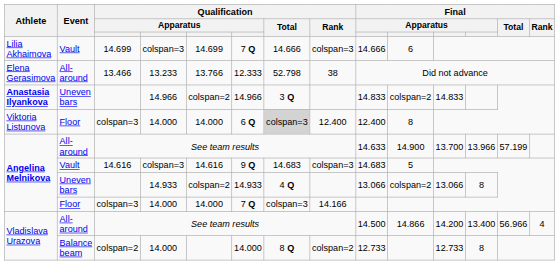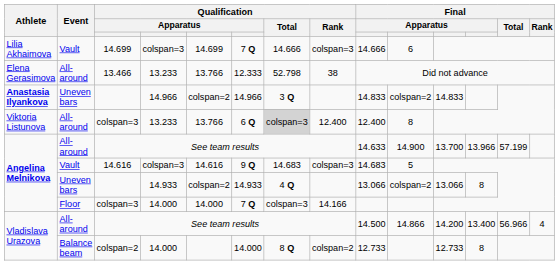(70, 122) Floor -> (74, 122) All-around
(163, 122) 14.000 -> (163, 122) 13.233
(209, 122) 14.000 -> (209, 122) 13.766
